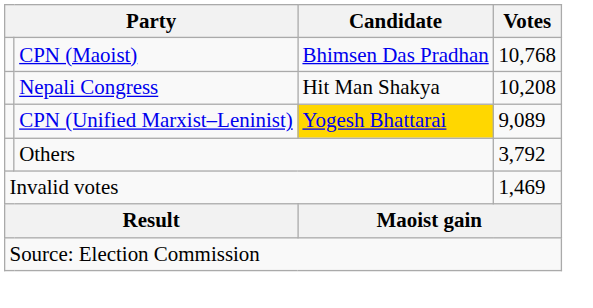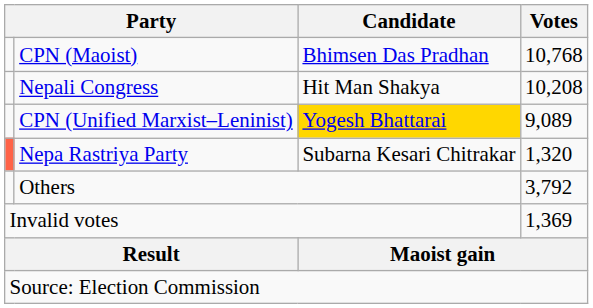+ row: (104, 154)
(522, 187) 1,469 -> (549, 220) 1,369
